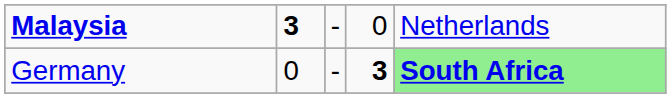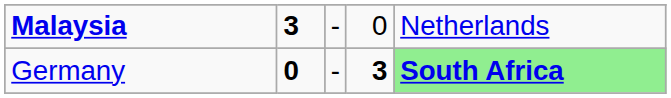(291, 70) normal -> (291, 70) bold
